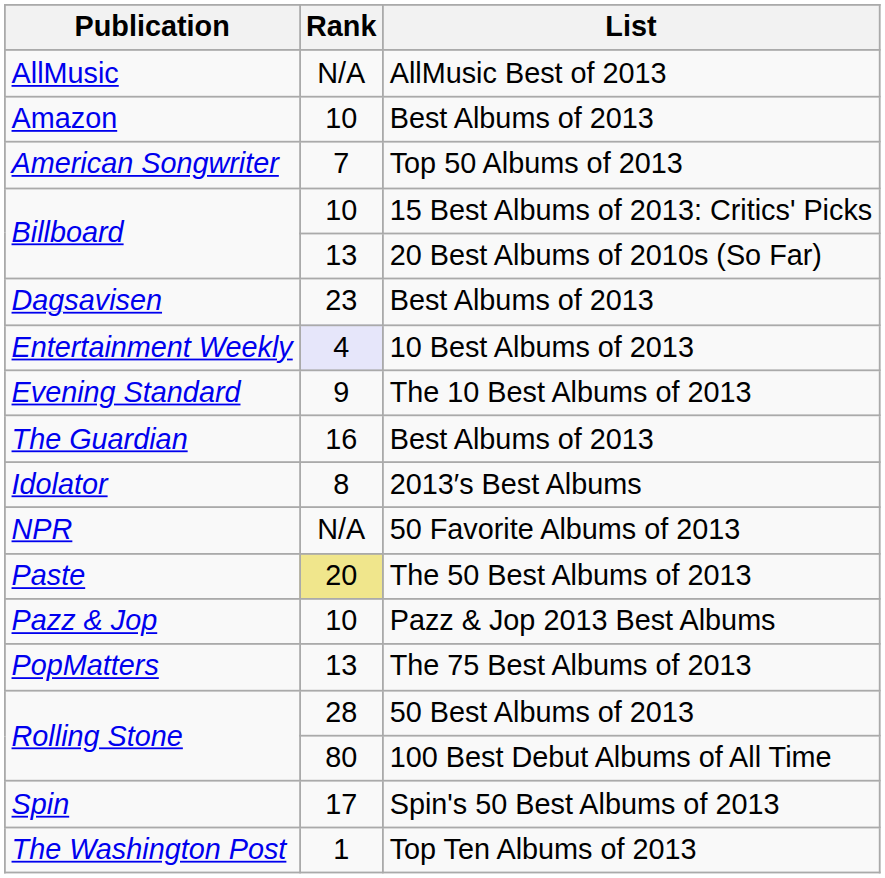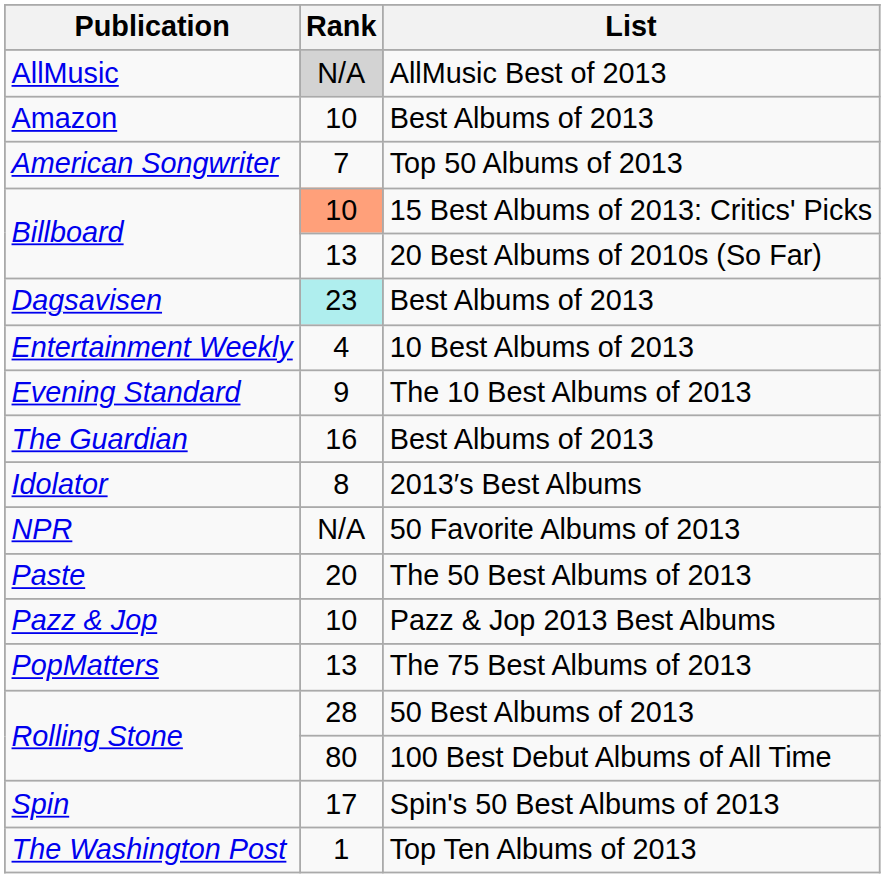(341, 73) no background -> (341, 73) lightgrey background
(341, 210) no background -> (341, 210) lightsalmon background
(341, 301) no background -> (341, 301) paleturquoise background
(341, 347) lavender background -> (341, 347) no background
(341, 575) khaki background -> (341, 575) no background
